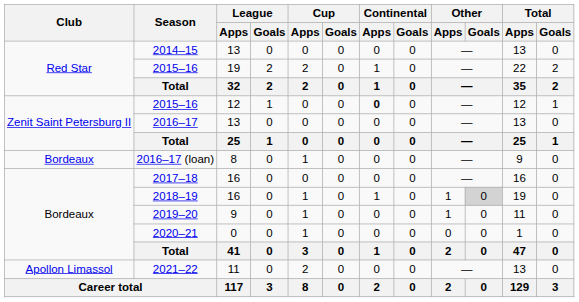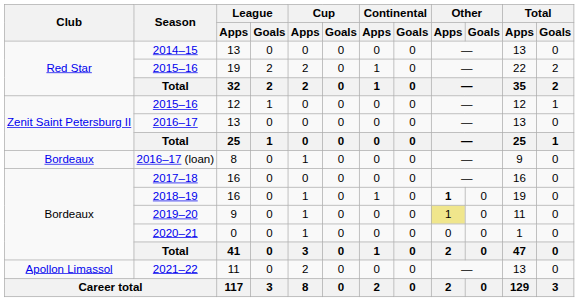(377, 104) bold -> (377, 104) normal
(448, 196) normal -> (448, 196) bold
(484, 196) lightgrey background -> (484, 196) no background
(448, 214) no background -> (448, 214) khaki background
